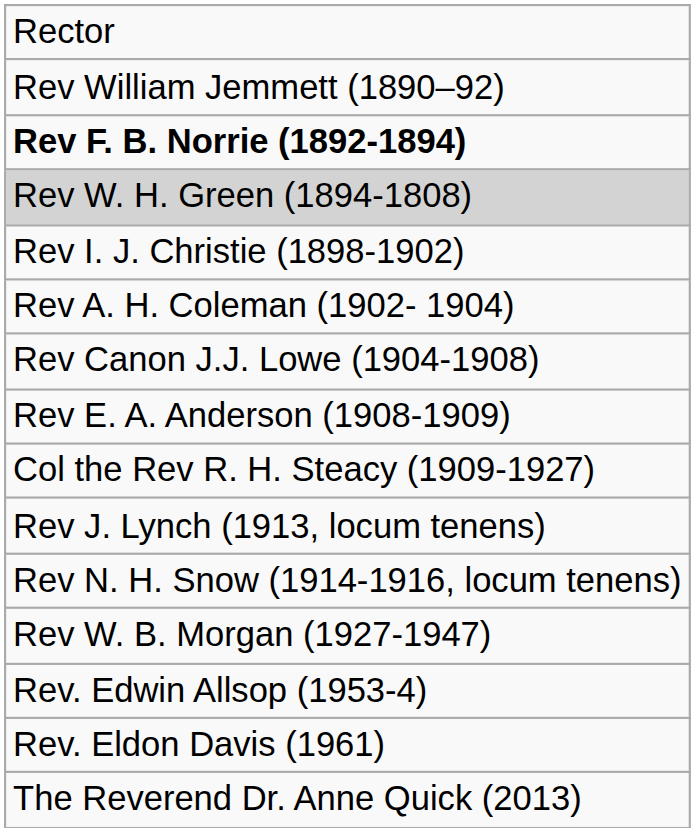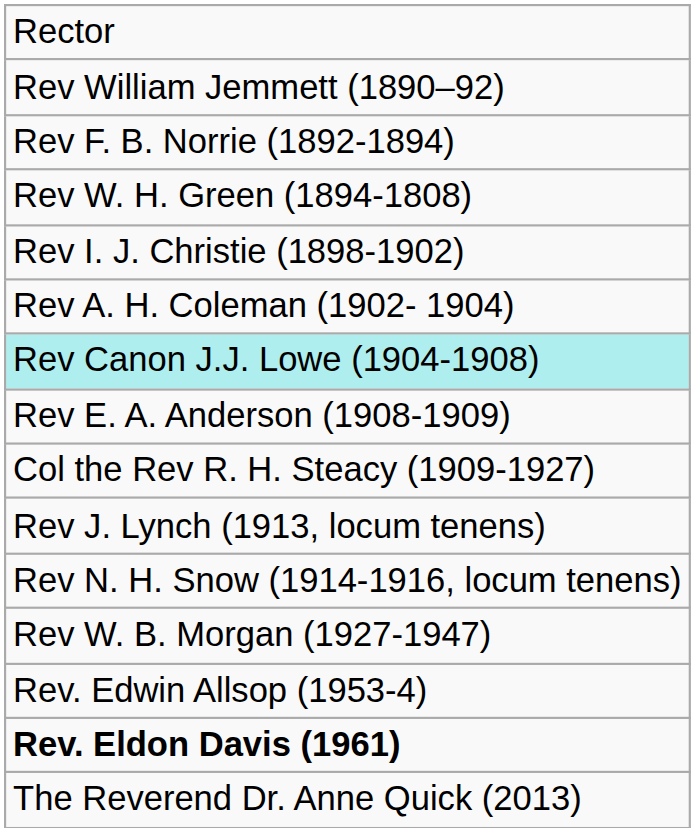(240, 141) bold -> (234, 141) normal
(243, 196) lightgrey background -> (243, 196) no background
(276, 360) no background -> (276, 360) paleturquoise background
(199, 744) normal -> (207, 744) bold
